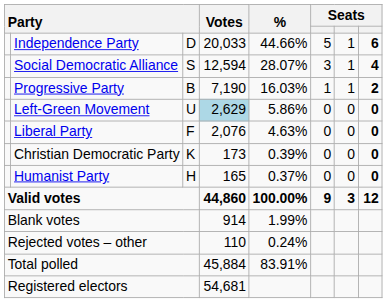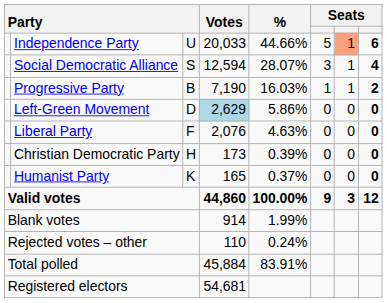(191, 44) D -> (191, 44) U
(351, 44) no background -> (351, 44) lightsalmon background
(191, 110) U -> (191, 110) D
(191, 154) K -> (191, 154) H
(191, 176) H -> (191, 176) K
